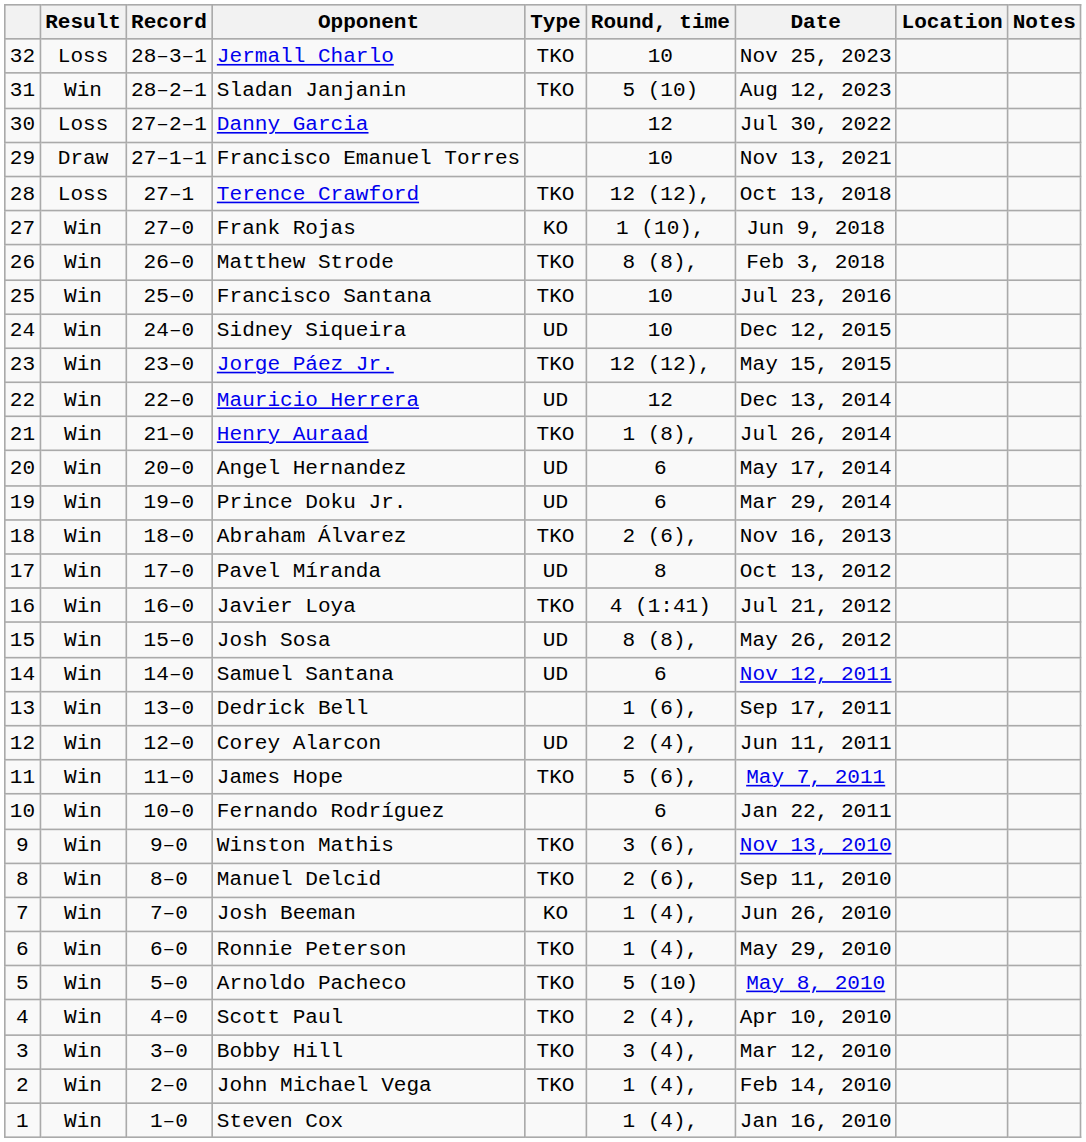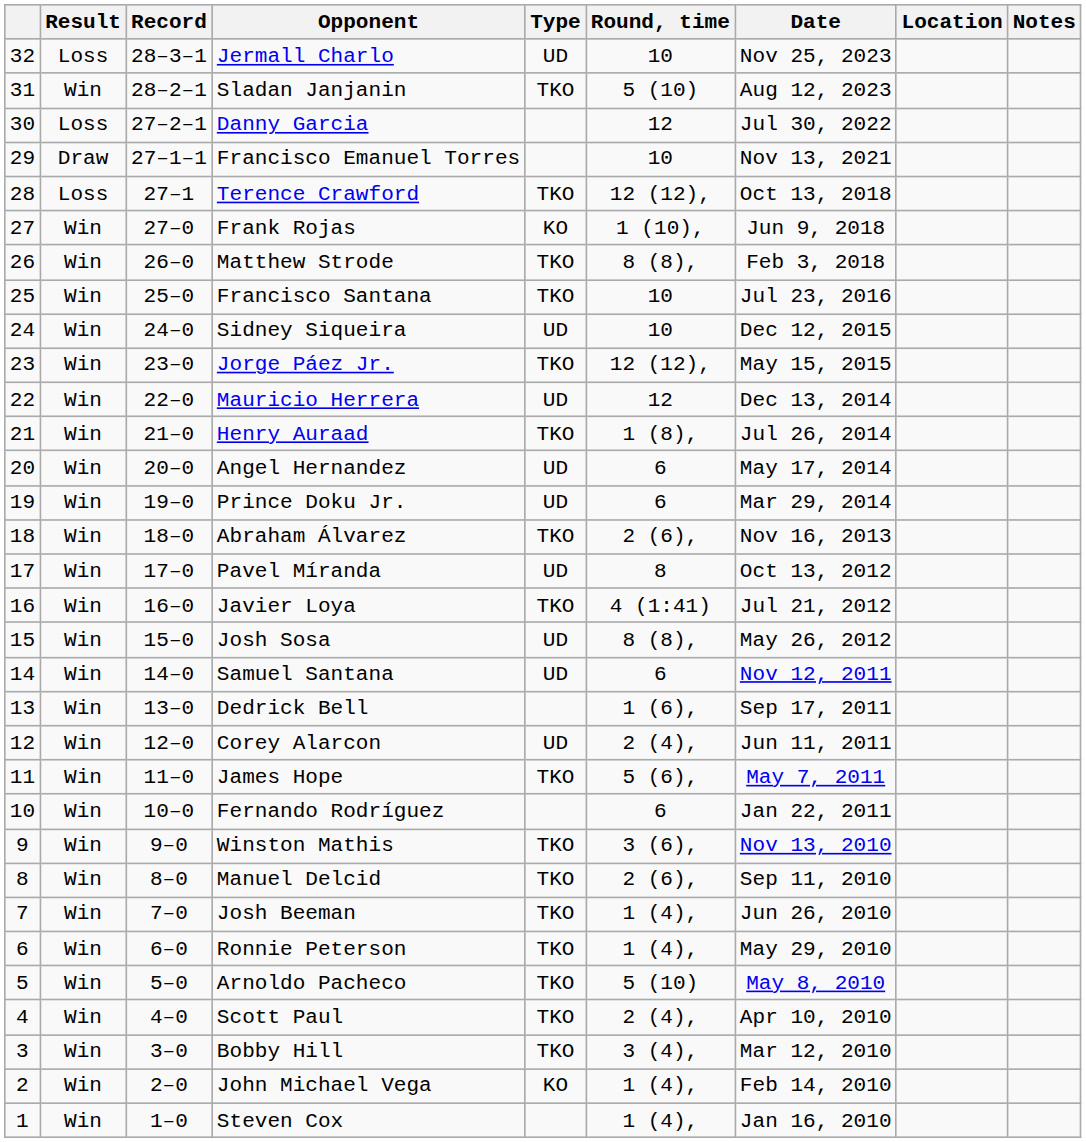(555, 56) TKO -> (555, 56) UD
(555, 914) KO -> (555, 914) TKO
(555, 1086) TKO -> (555, 1086) KO
